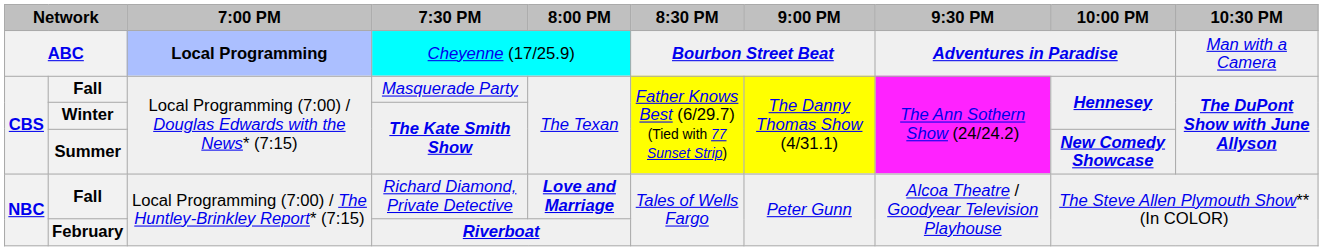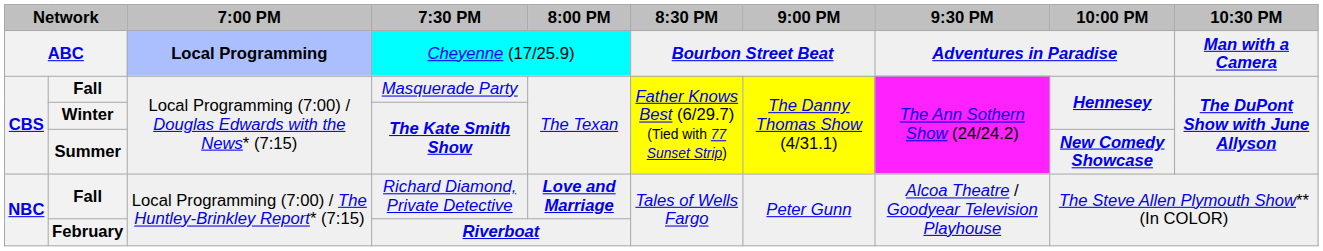(1247, 53) normal -> (1246, 53) bold
